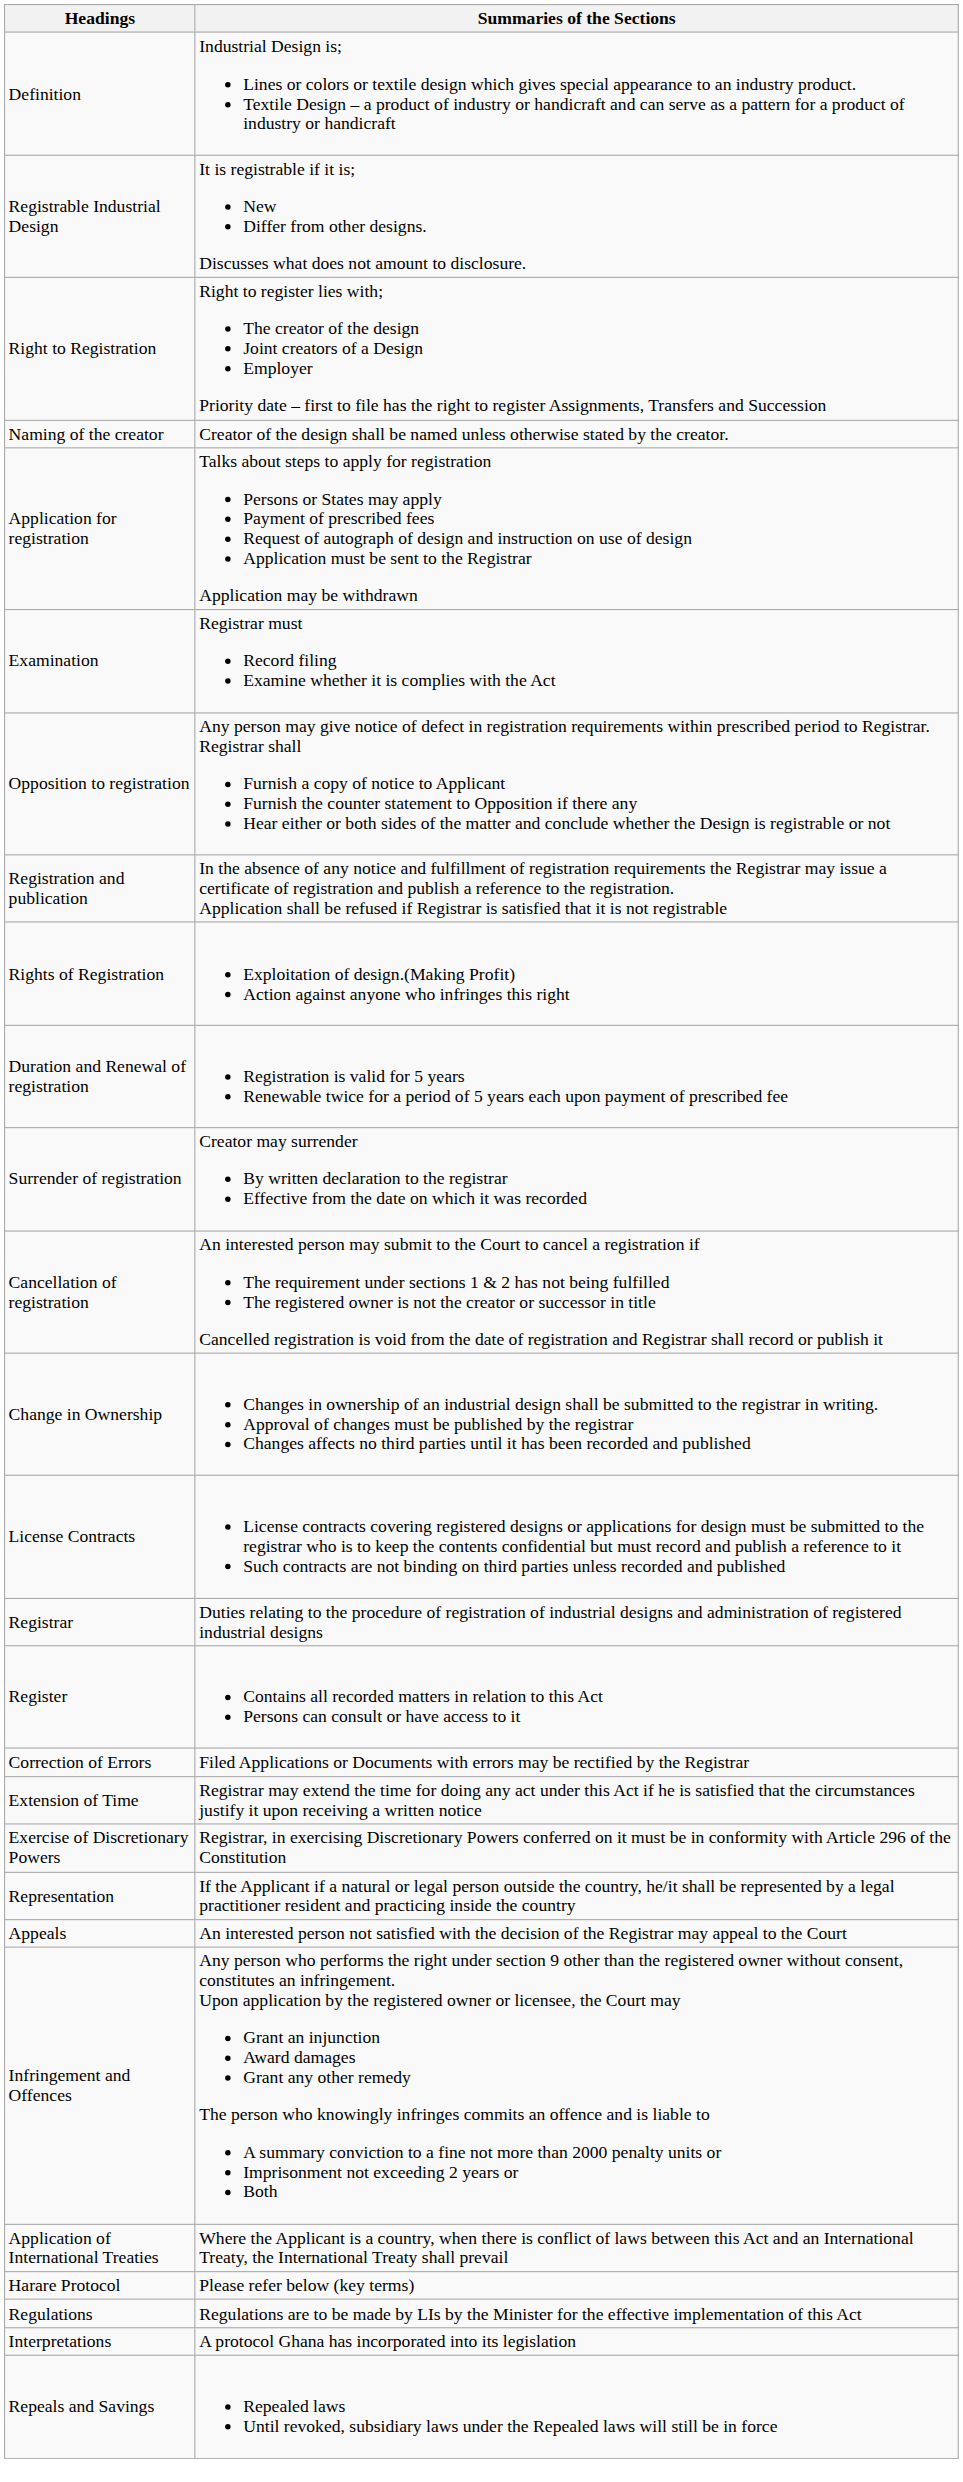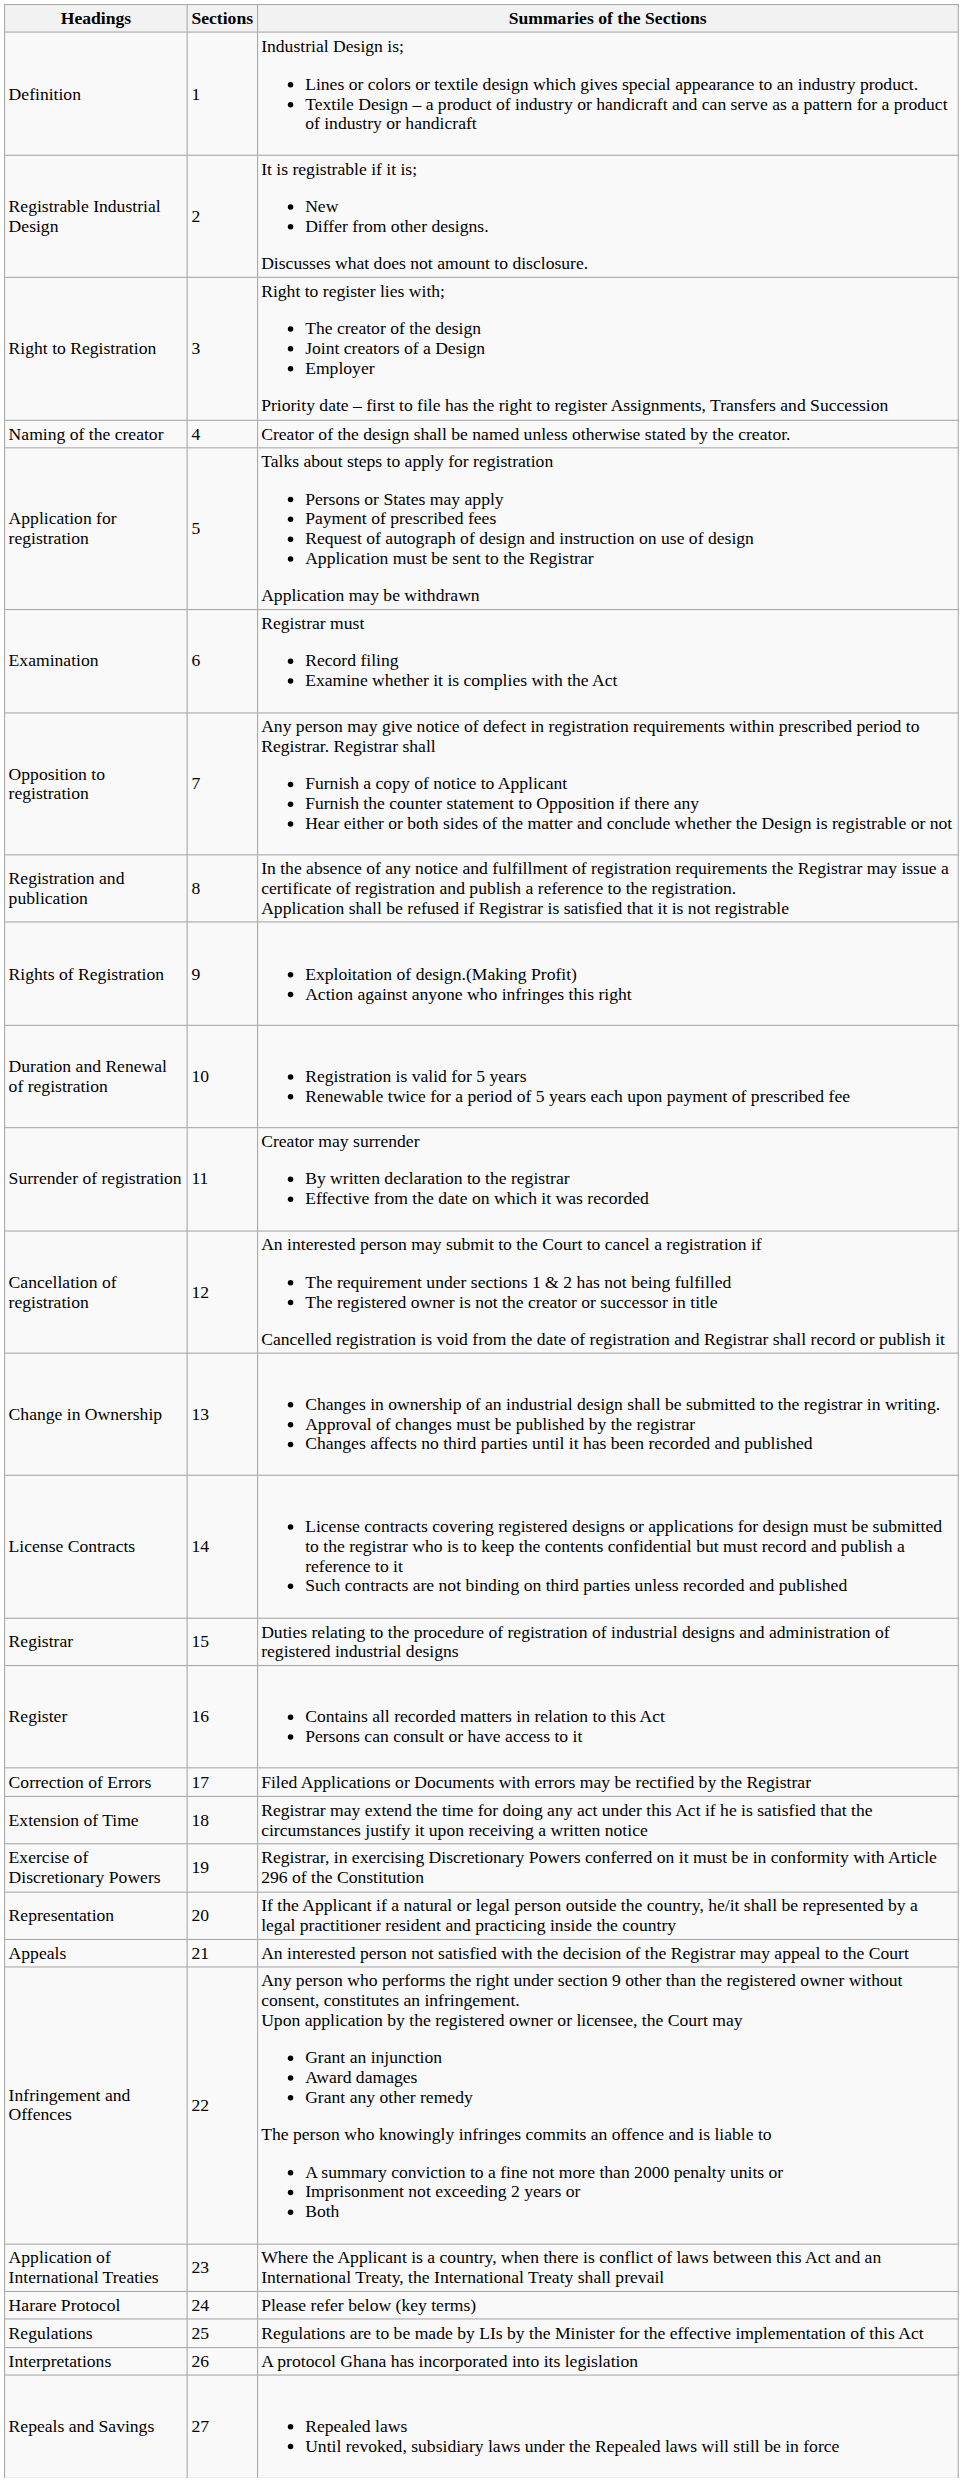+ column: (222, 18)
